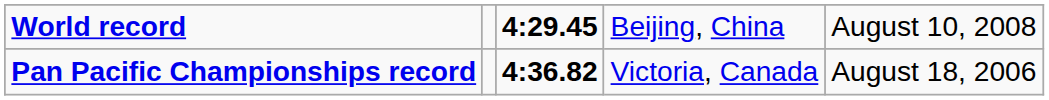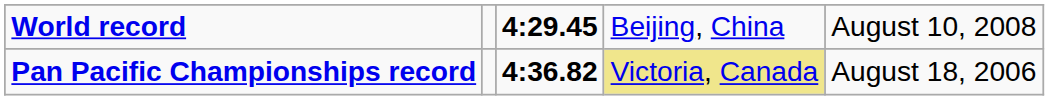(714, 71) no background -> (714, 71) khaki background
